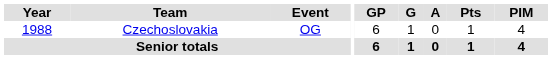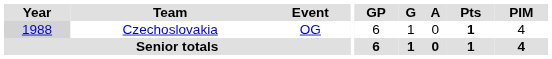(37, 29) no background -> (37, 29) lightgrey background
(471, 29) normal -> (471, 29) bold
